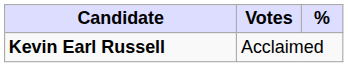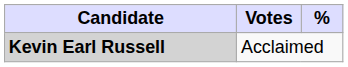(87, 47) no background -> (87, 47) lightgrey background
